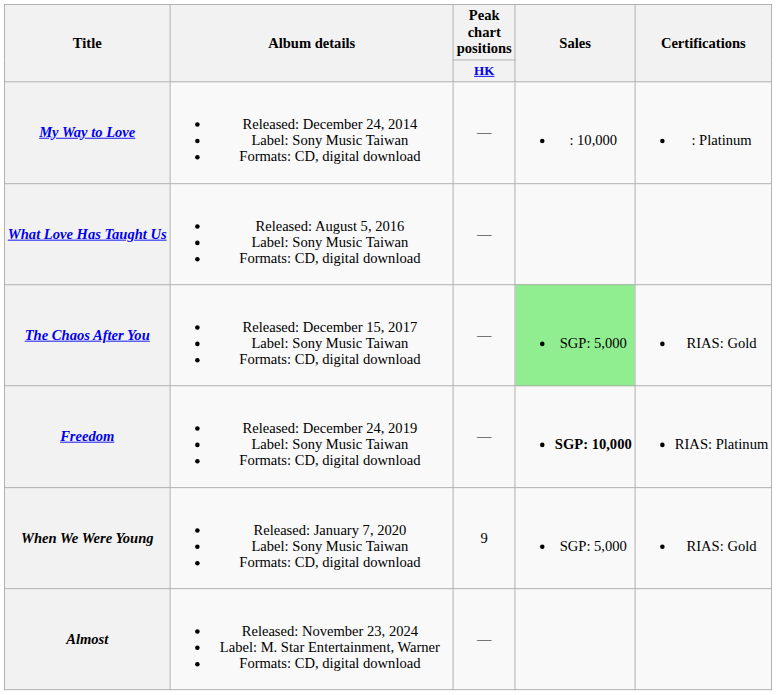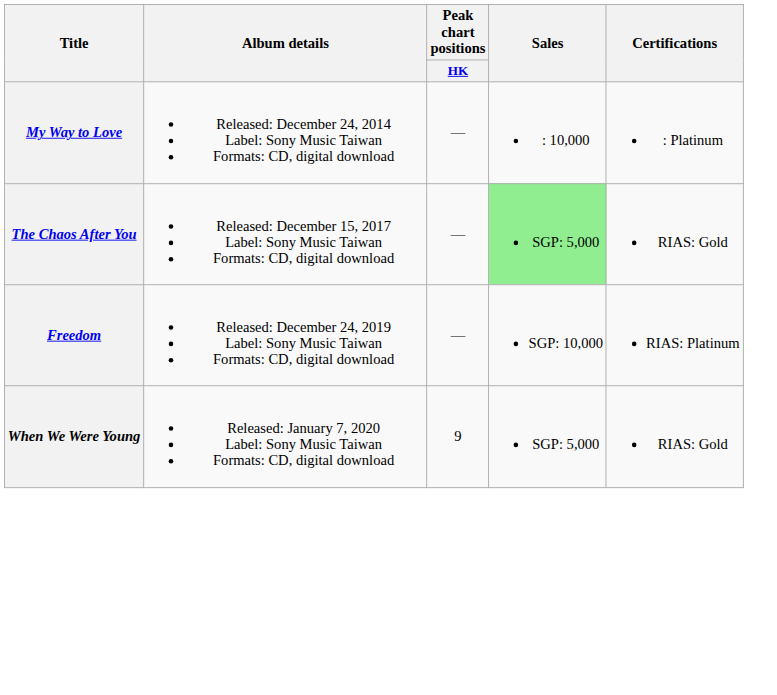- row: (87, 233)
(575, 445) bold -> (548, 343) normal
- row: (87, 639)
